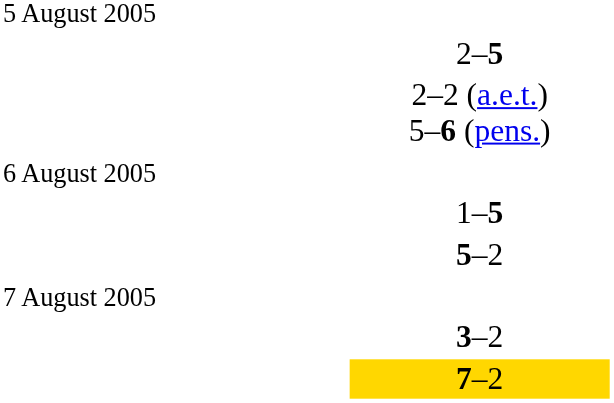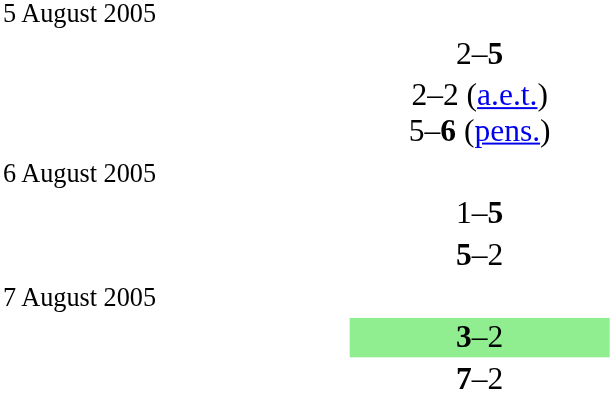(480, 337) no background -> (480, 337) lightgreen background
(480, 378) gold background -> (480, 378) no background
